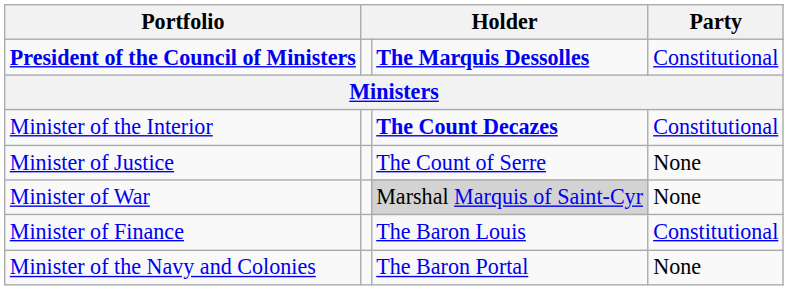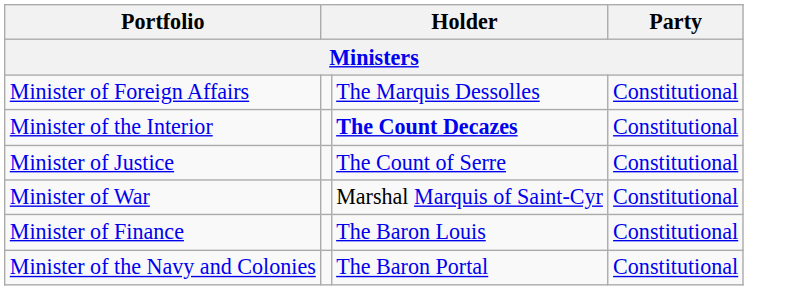- row: (183, 57)
+ row: (129, 92)
(677, 162) None -> (676, 162) Constitutional
(510, 197) lightgrey background -> (470, 197) no background
(677, 197) None -> (676, 197) Constitutional
(677, 267) None -> (676, 267) Constitutional
